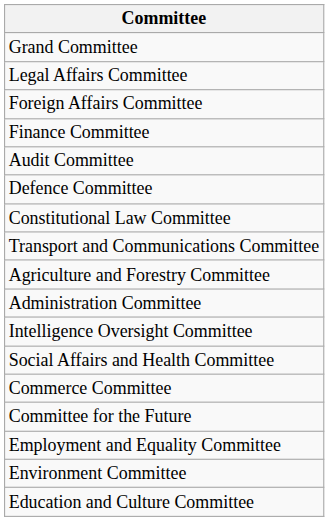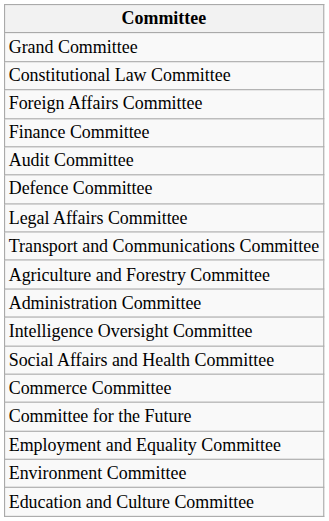(98, 75) Legal Affairs Committee -> (120, 75) Constitutional Law Committee
(120, 217) Constitutional Law Committee -> (98, 217) Legal Affairs Committee
